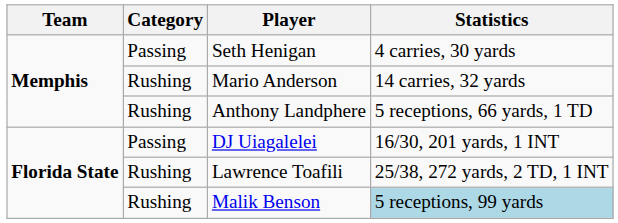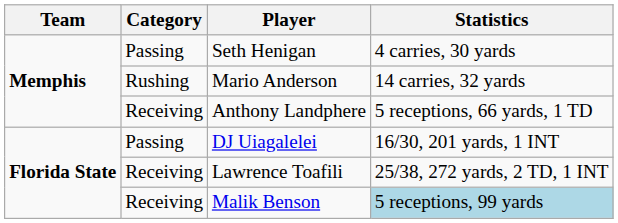(159, 111) Rushing -> (164, 111) Receiving
(159, 172) Rushing -> (164, 172) Receiving
(159, 202) Rushing -> (164, 202) Receiving
